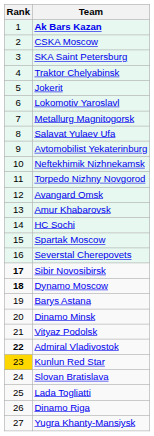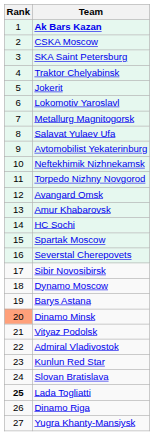(18, 270) bold -> (18, 270) normal
(18, 286) bold -> (18, 286) normal
(18, 316) no background -> (18, 316) lightsalmon background
(18, 347) bold -> (18, 347) normal
(18, 362) gold background -> (18, 362) no background
(18, 392) normal -> (18, 392) bold
